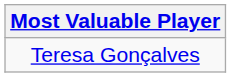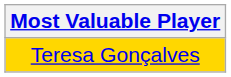(115, 54) no background -> (115, 54) gold background
